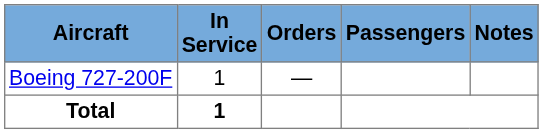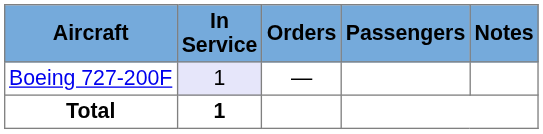(219, 78) no background -> (219, 78) lavender background
